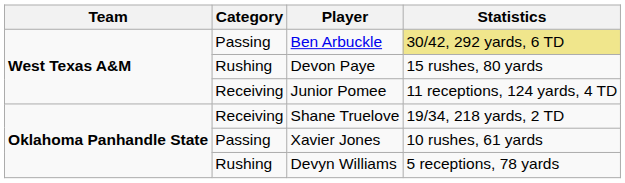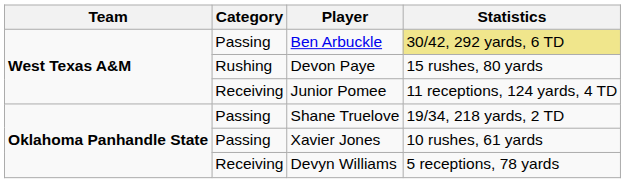(249, 115) Receiving -> (243, 115) Passing
(244, 165) Rushing -> (249, 165) Receiving
